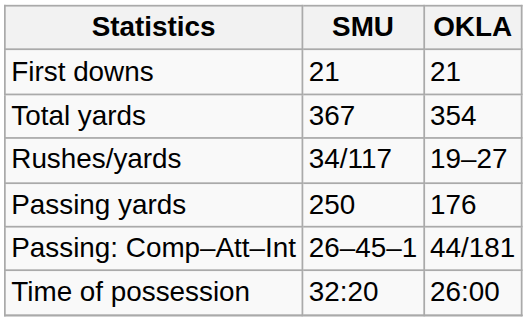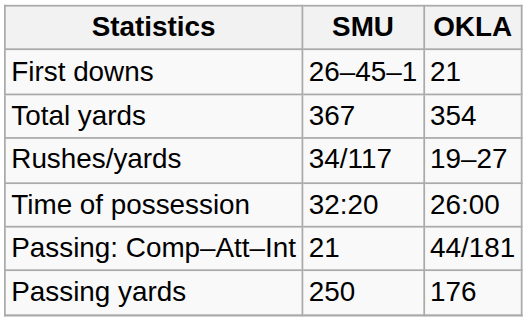(324, 71) 21 -> (363, 71) 26–45–1
rows swapped: (99, 204) <-> (131, 292)
(363, 248) 26–45–1 -> (324, 248) 21
